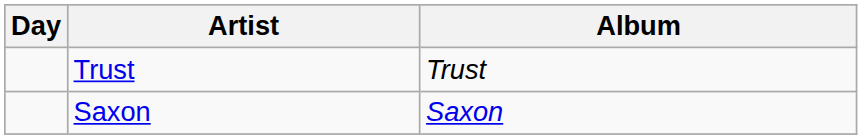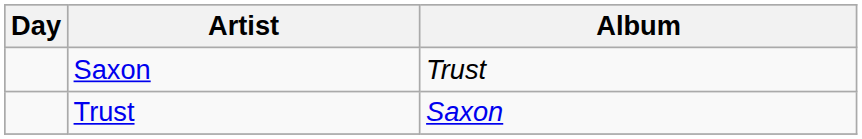(104, 69) Trust -> (112, 69) Saxon
(112, 112) Saxon -> (104, 112) Trust
